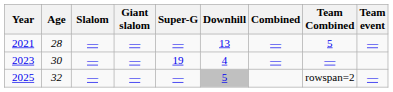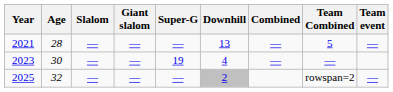(225, 78) 5 -> (225, 78) 2
